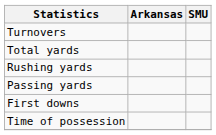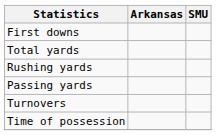rows swapped: (43, 103) <-> (37, 32)
